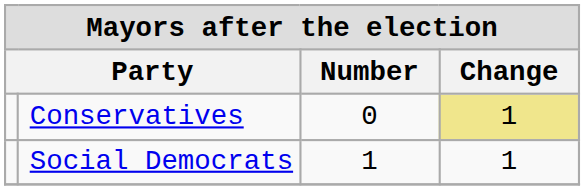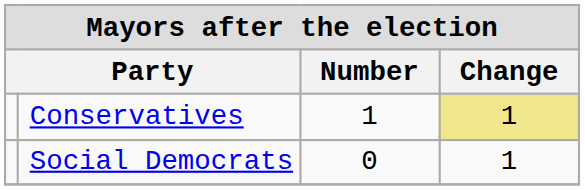(369, 117) 0 -> (369, 117) 1
(369, 162) 1 -> (369, 162) 0
